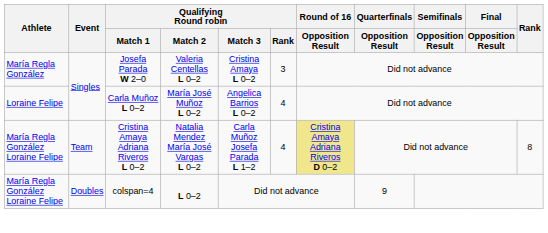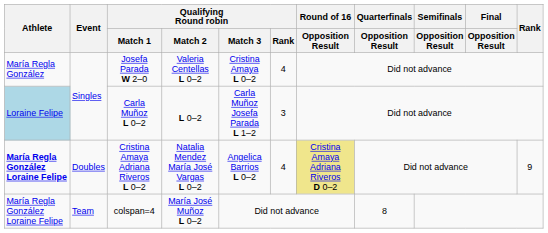(283, 70) 3 -> (283, 70) 4
(35, 104) no background -> (35, 114) lightblue background
(189, 104) María José Muñoz L 0–2 -> (190, 119) L 0–2
(244, 104) Angelica Barrios L 0–2 -> (245, 114) Carla Muñoz Josefa Parada L 1–2
(283, 104) 4 -> (283, 114) 3
(35, 148) normal -> (37, 167) bold
(82, 148) Team -> (88, 167) Doubles
(244, 148) Carla Muñoz Josefa Parada L 1–2 -> (245, 167) Angelica Barrios L 0–2
(530, 148) 8 -> (530, 167) 9
(87, 191) Doubles -> (83, 211) Team
(189, 196) L 0–2 -> (190, 211) María José Muñoz L 0–2
(384, 191) 9 -> (384, 211) 8
